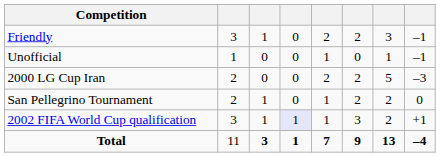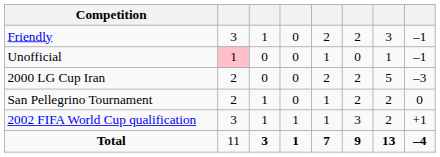(234, 57) no background -> (234, 57) pink background
(296, 120) lavender background -> (296, 120) no background
